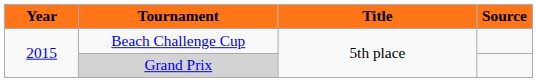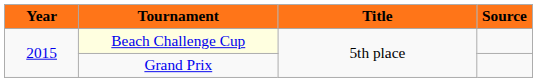(178, 41) no background -> (178, 41) lightyellow background
(178, 65) lightgrey background -> (178, 65) no background
